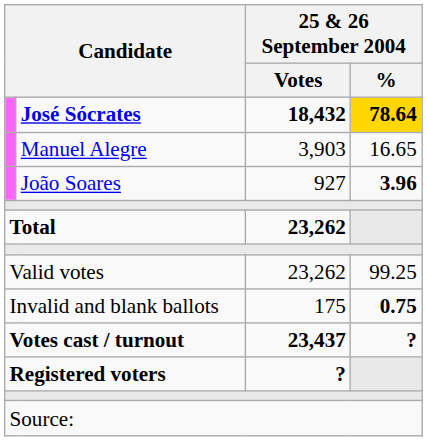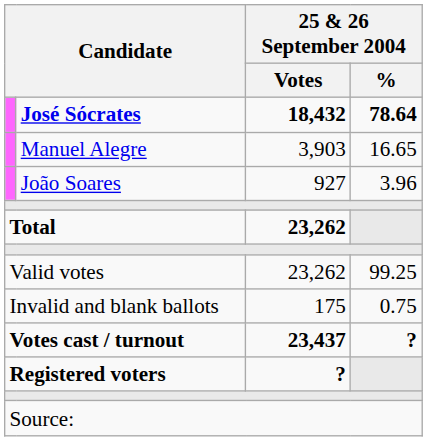(393, 114) gold background -> (393, 114) no background
(398, 182) bold -> (398, 182) normal
(398, 304) bold -> (398, 304) normal
